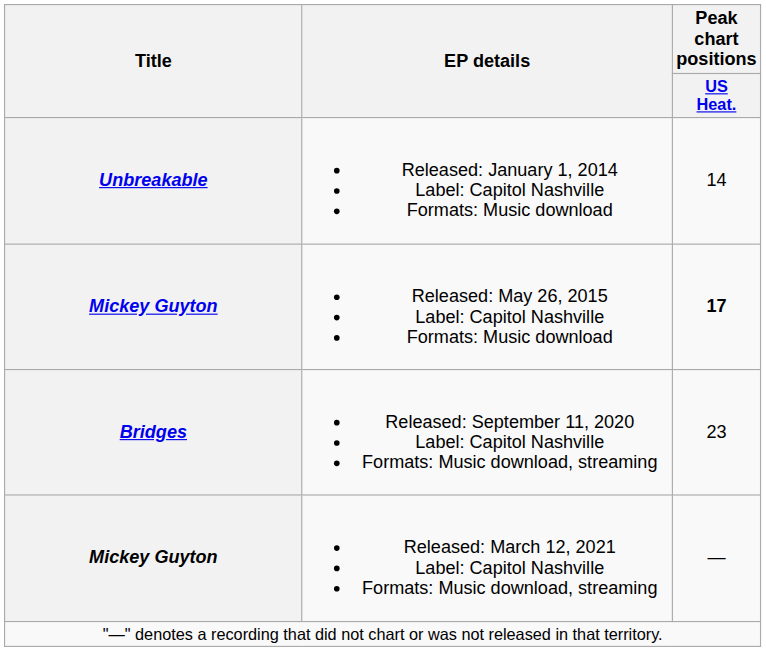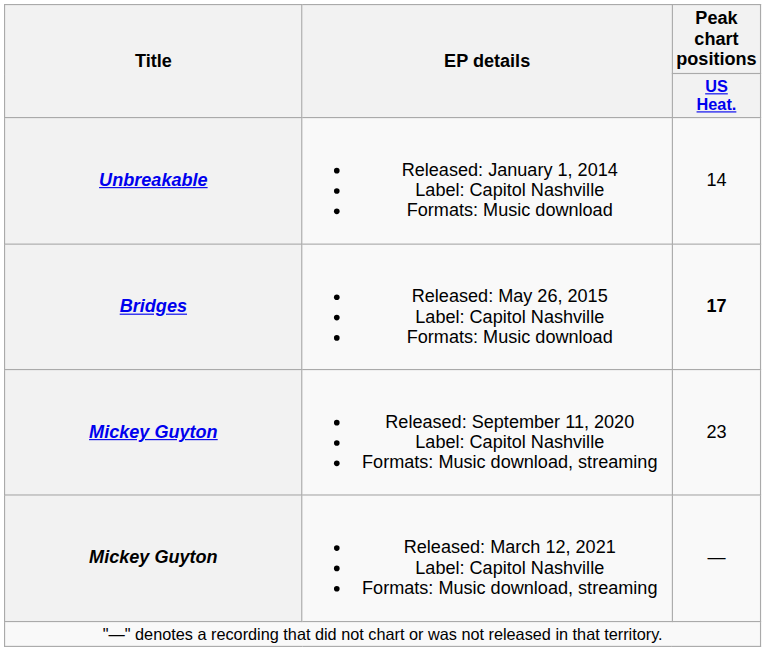(153, 306) Mickey Guyton -> (153, 306) Bridges
(153, 432) Bridges -> (153, 432) Mickey Guyton
